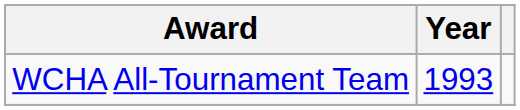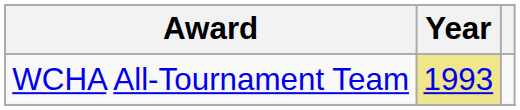(458, 79) no background -> (458, 79) khaki background
